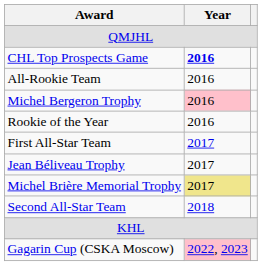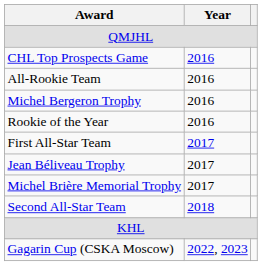(201, 57) bold -> (201, 57) normal
(201, 100) pink background -> (201, 100) no background
(201, 185) khaki background -> (201, 185) no background
(218, 249) pink background -> (218, 249) no background
